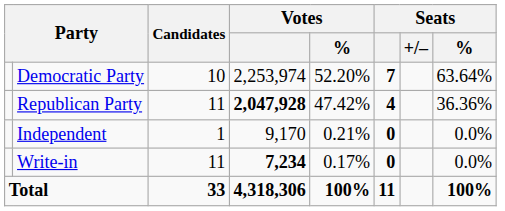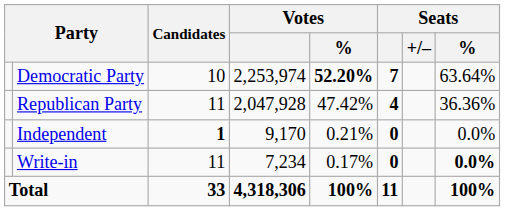(342, 76) normal -> (344, 76) bold
(270, 104) bold -> (270, 104) normal
(221, 133) normal -> (221, 133) bold
(286, 162) bold -> (286, 162) normal
(473, 162) normal -> (475, 162) bold
